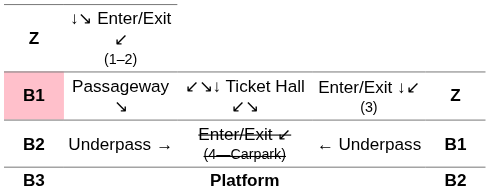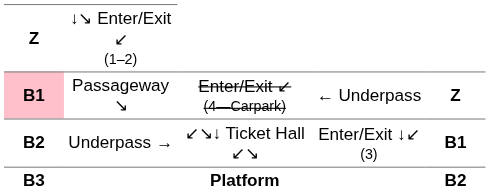(245, 96) ↙↘↓ Ticket Hall ↙↘ -> (245, 95) Enter/Exit ↙ (4—Carpark)
(369, 96) Enter/Exit ↓↙ (3) -> (369, 95) ← Underpass
(245, 144) Enter/Exit ↙ (4—Carpark) -> (245, 143) ↙↘↓ Ticket Hall ↙↘
(369, 143) ← Underpass -> (369, 143) Enter/Exit ↓↙ (3)
